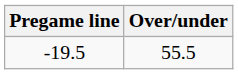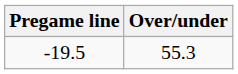(178, 52) 55.5 -> (178, 52) 55.3
